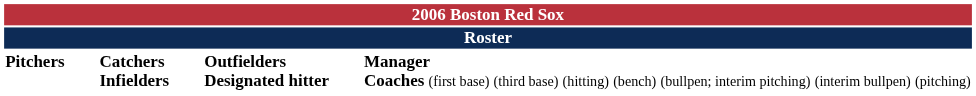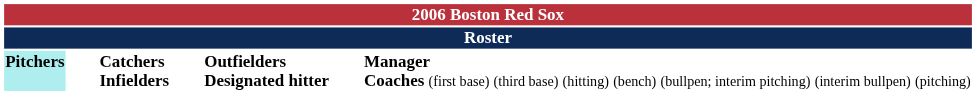(35, 61) no background -> (35, 61) paleturquoise background
